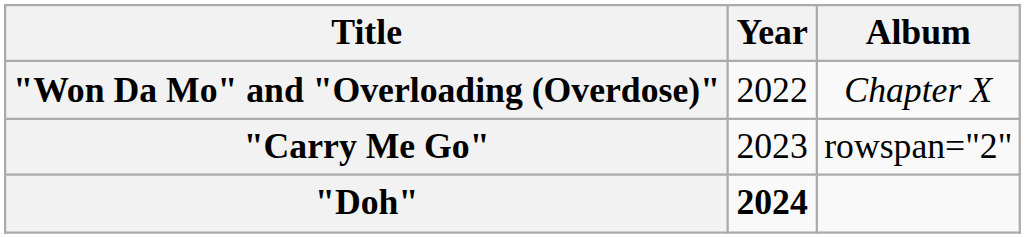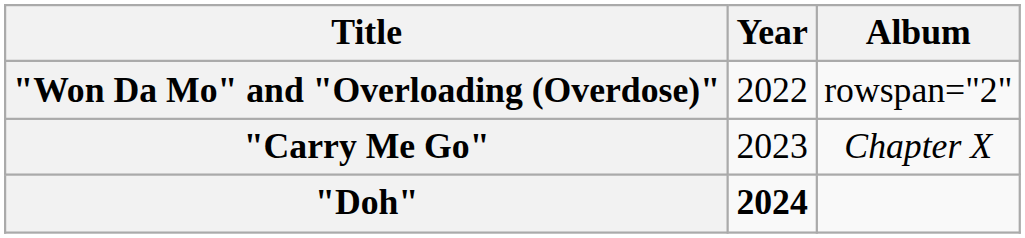(918, 89) Chapter X -> (918, 89) rowspan="2"
(918, 145) rowspan="2" -> (918, 145) Chapter X
